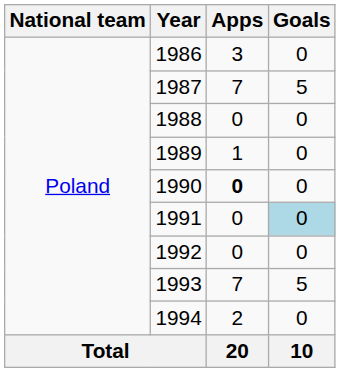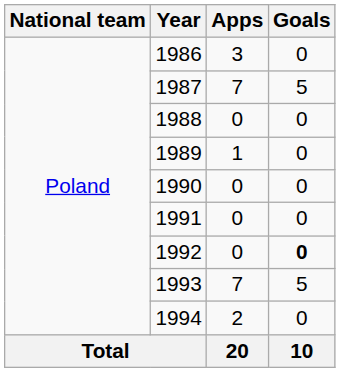(237, 185) bold -> (237, 185) normal
(302, 218) lightblue background -> (302, 218) no background
(302, 251) normal -> (302, 251) bold
